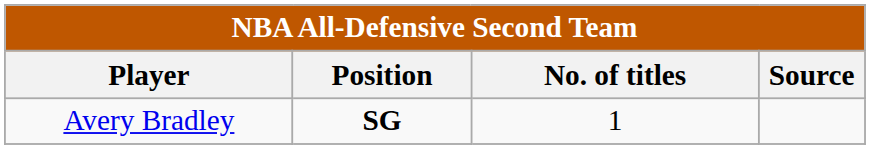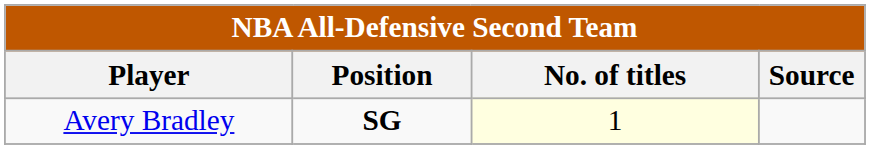(615, 120) no background -> (615, 120) lightyellow background
